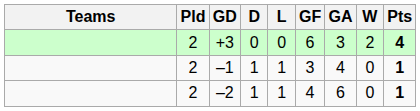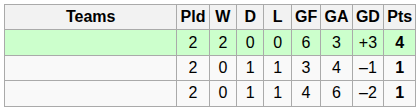columns swapped: (370, 17) <-> (225, 17)
